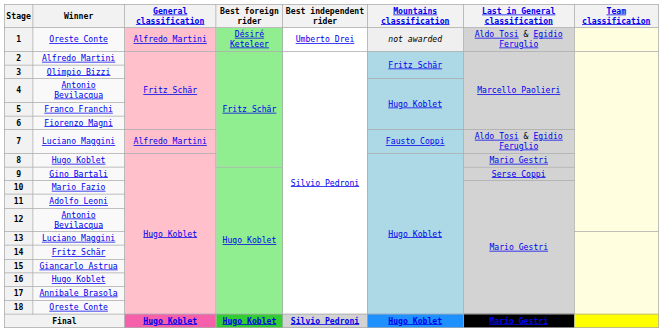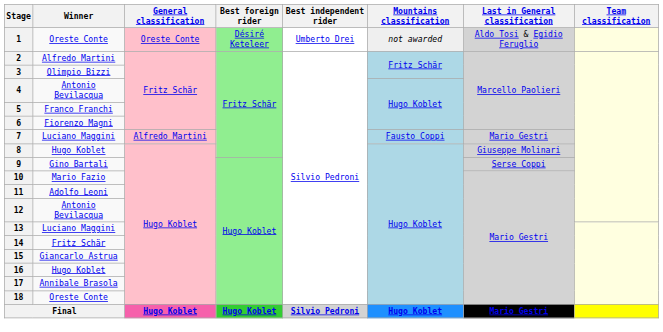(170, 39) Alfredo Martini -> (170, 39) Oreste Conte
(519, 141) Aldo Tosi & Egidio Feruglio -> (519, 136) Mario Gestri
(519, 160) Mario Gestri -> (519, 150) Giuseppe Molinari
